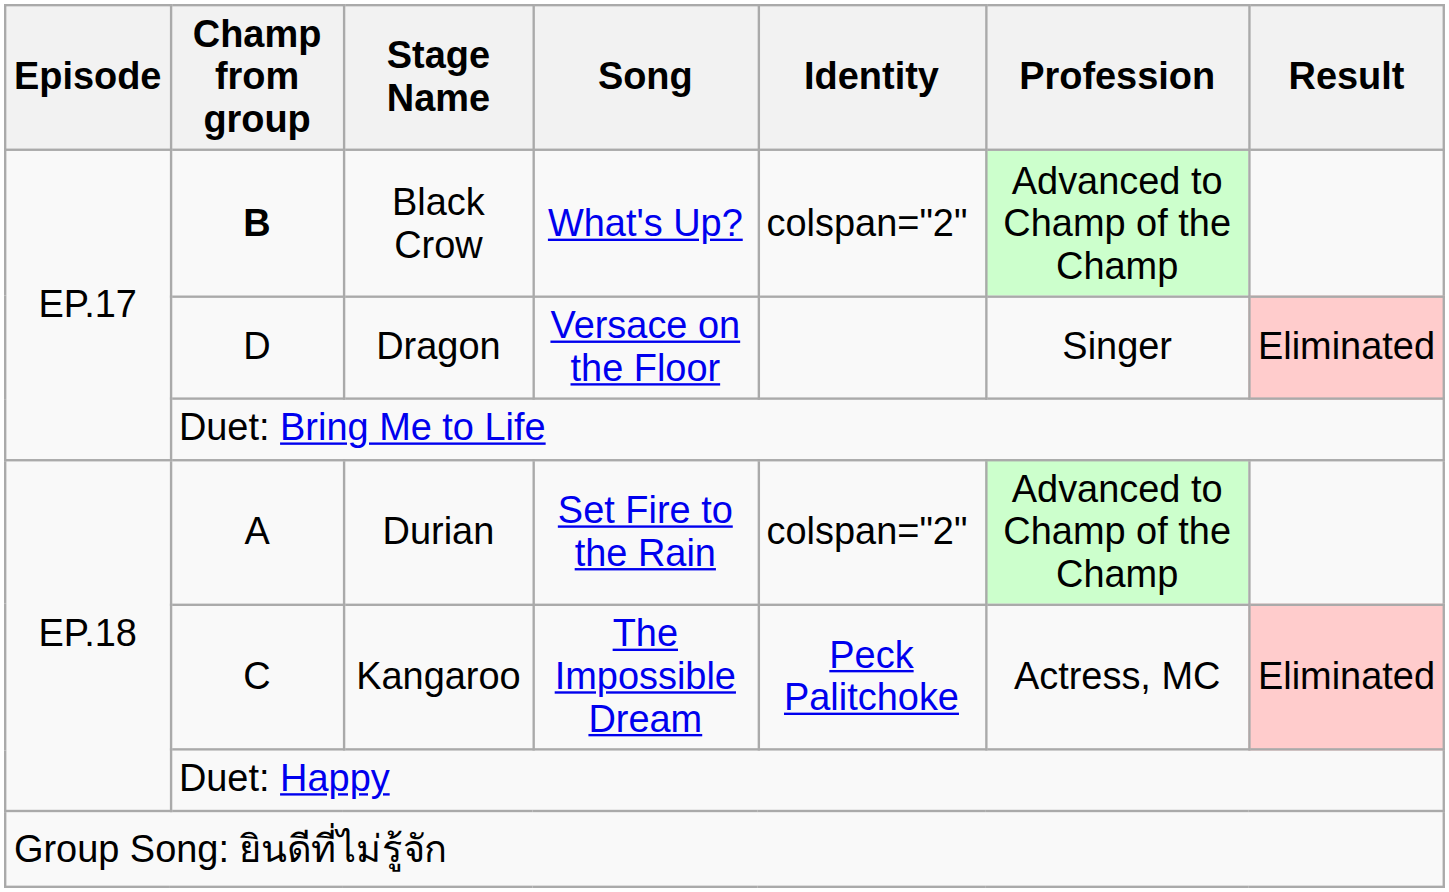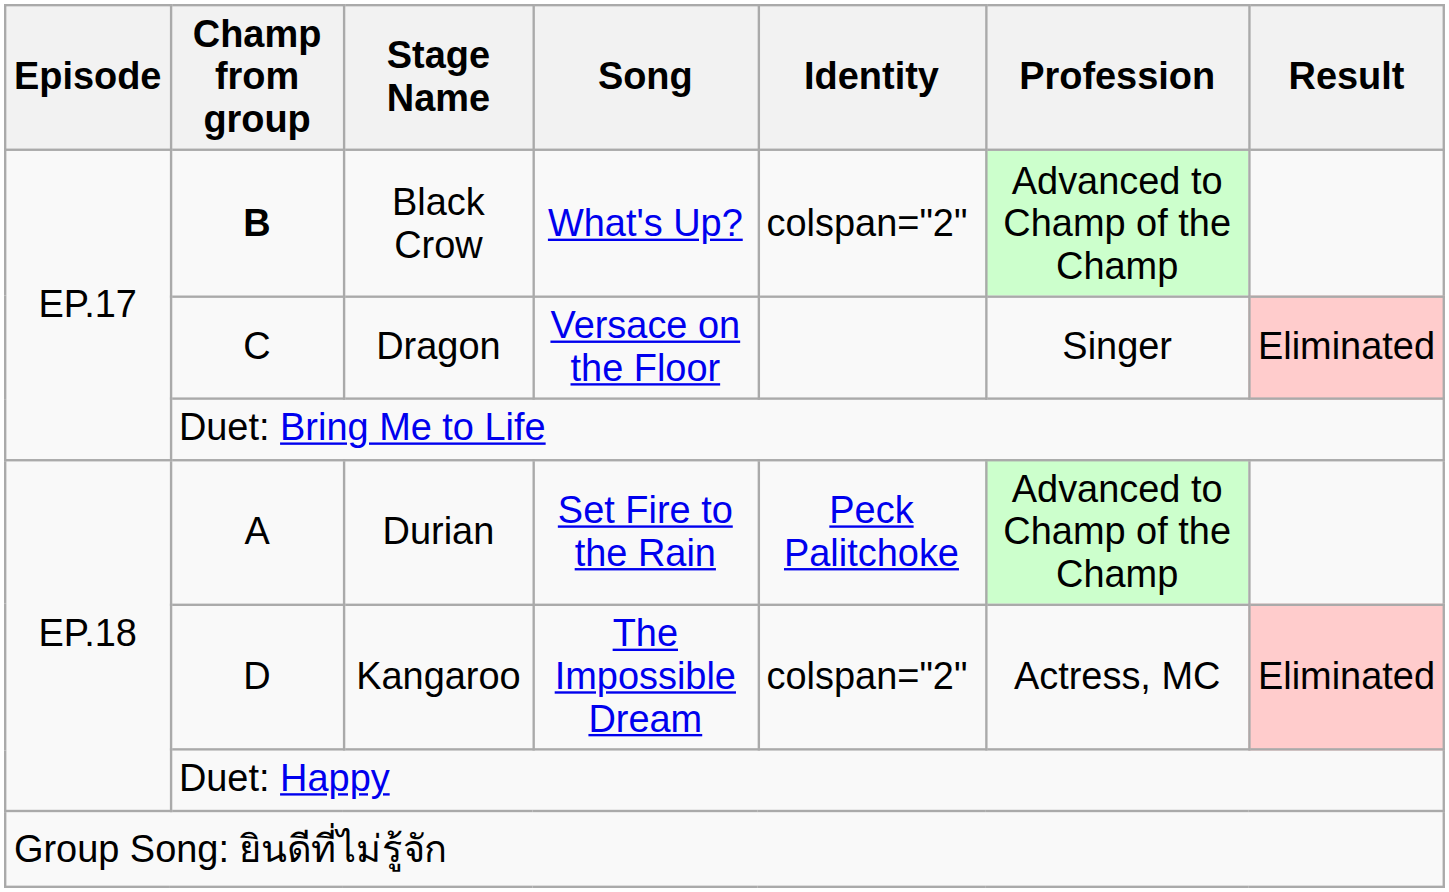(257, 346) D -> (257, 346) C
(867, 531) colspan="2" -> (871, 531) Peck Palitchoke
(257, 676) C -> (257, 676) D
(871, 676) Peck Palitchoke -> (867, 676) colspan="2"
